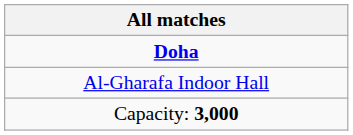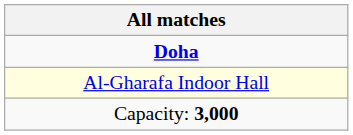(176, 82) no background -> (176, 82) lightyellow background
